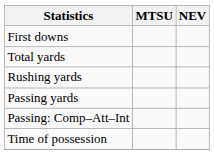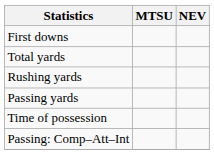rows swapped: (68, 118) <-> (57, 139)
